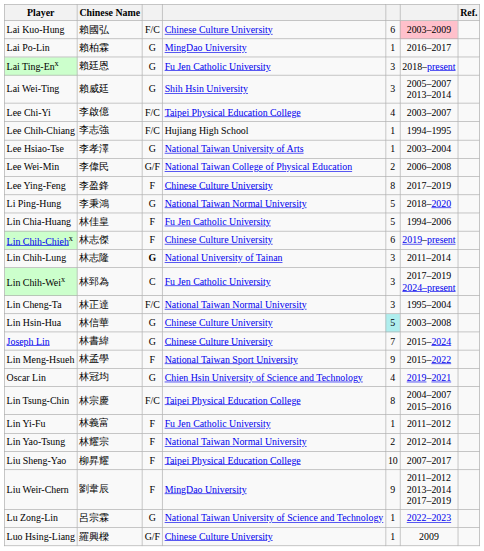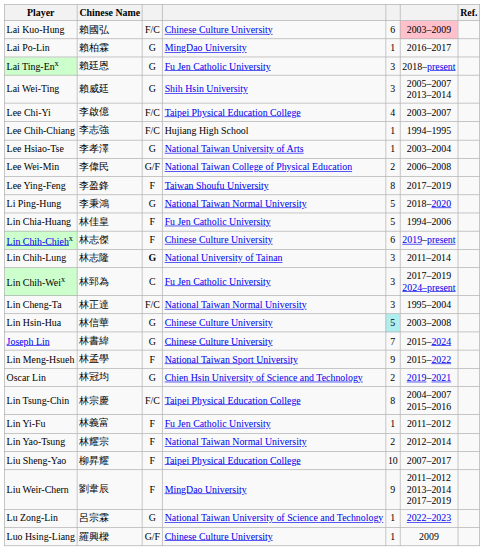(219, 185) Chinese Culture University -> (217, 185) Taiwan Shoufu University
(393, 378) 4 -> (393, 378) 2
